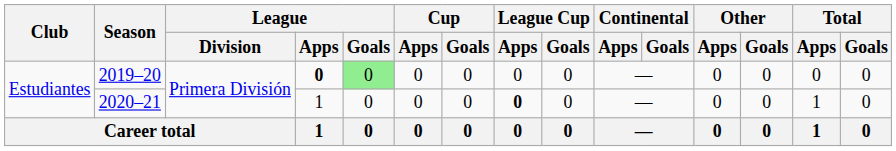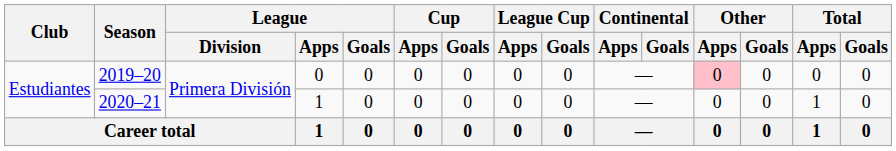(319, 74) bold -> (319, 74) normal
(368, 74) lightgreen background -> (368, 74) no background
(717, 74) no background -> (717, 74) pink background
(518, 103) bold -> (518, 103) normal
